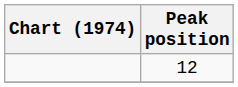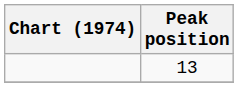(187, 68) 12 -> (187, 68) 13
